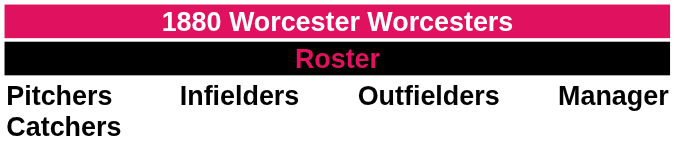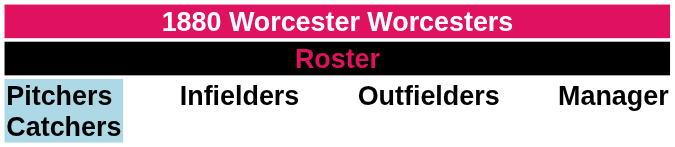(64, 111) no background -> (64, 111) lightblue background
